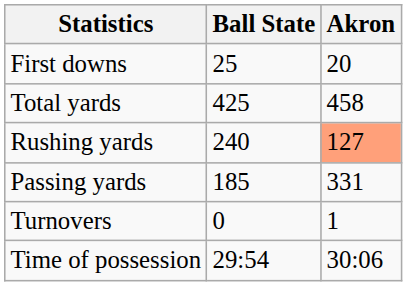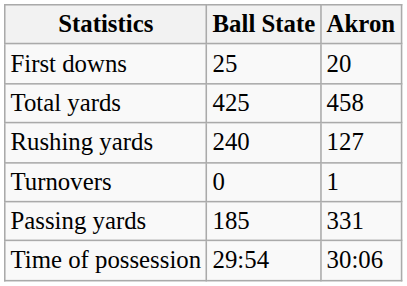(345, 142) lightsalmon background -> (345, 142) no background
rows swapped: (78, 181) <-> (61, 220)
